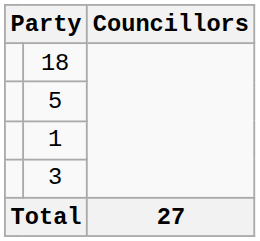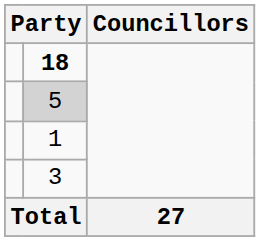(55, 63) normal -> (55, 63) bold
(55, 101) no background -> (55, 101) lightgrey background
